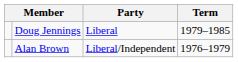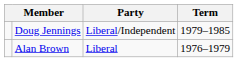(102, 30) Liberal -> (131, 30) Liberal/Independent
(131, 48) Liberal/Independent -> (102, 48) Liberal
